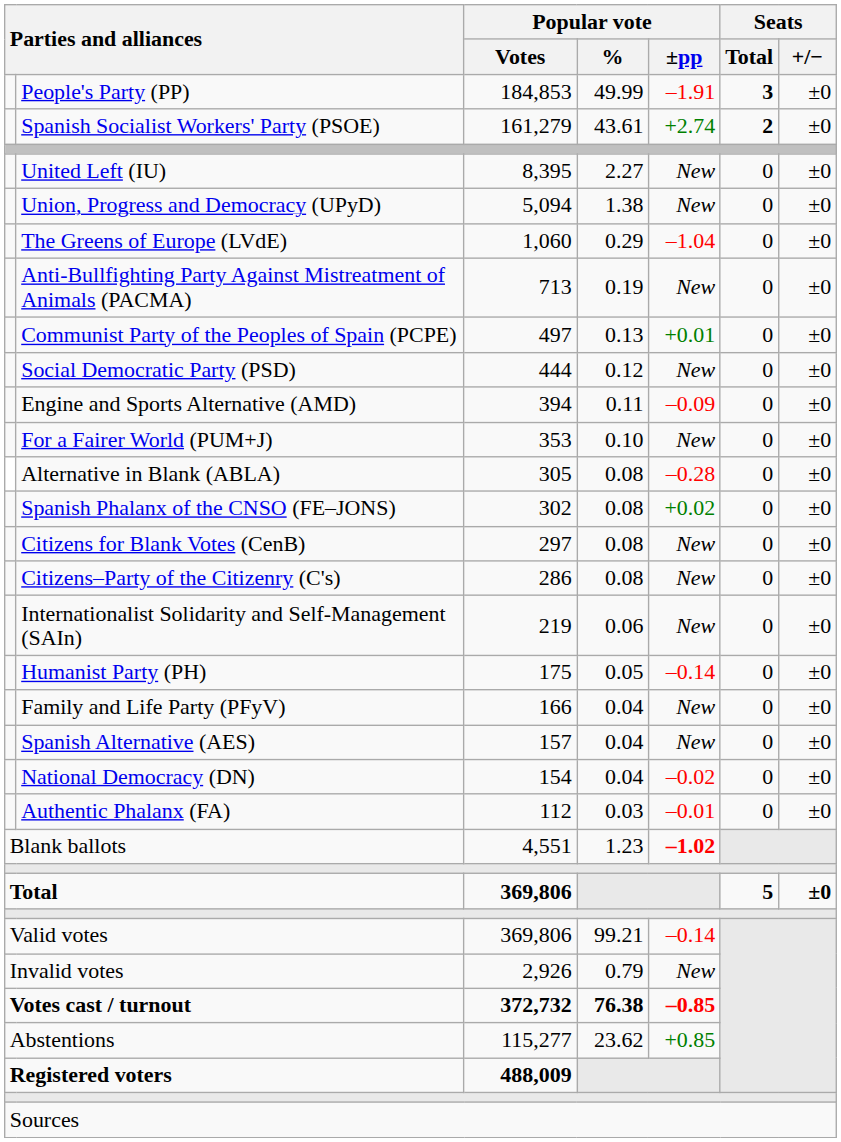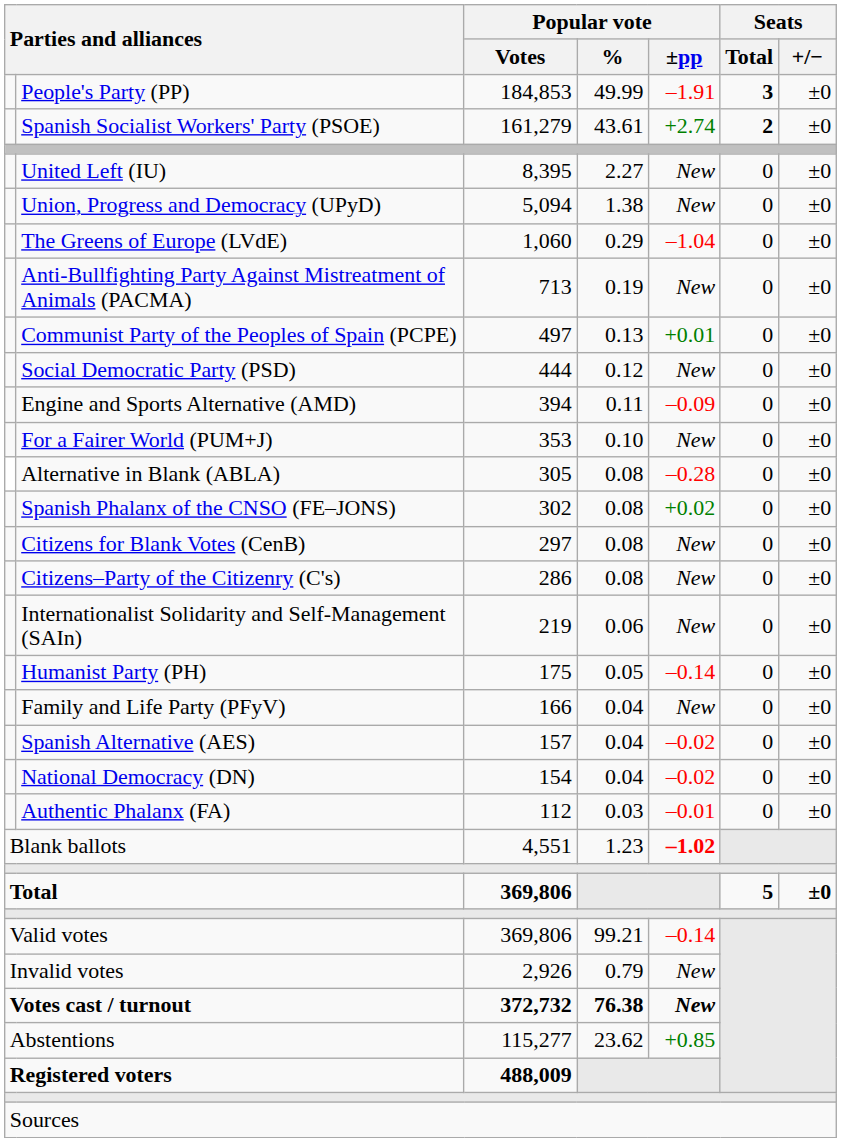(696, 741) New -> (690, 741) –0.02
(690, 1005) –0.85 -> (695, 1005) New
